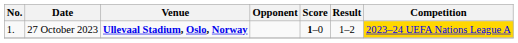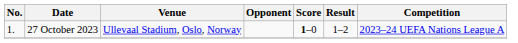(175, 29) bold -> (172, 29) normal
(438, 29) gold background -> (432, 29) no background
